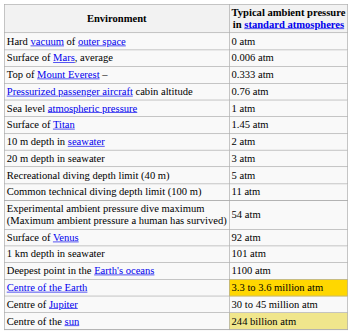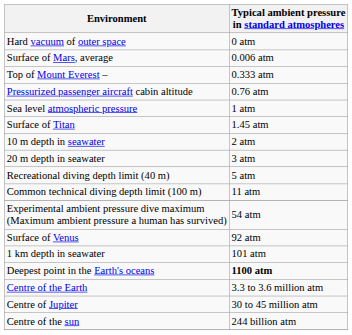(251, 271) normal -> (252, 271) bold
(277, 287) gold background -> (277, 287) no background
(264, 321) khaki background -> (264, 321) no background
